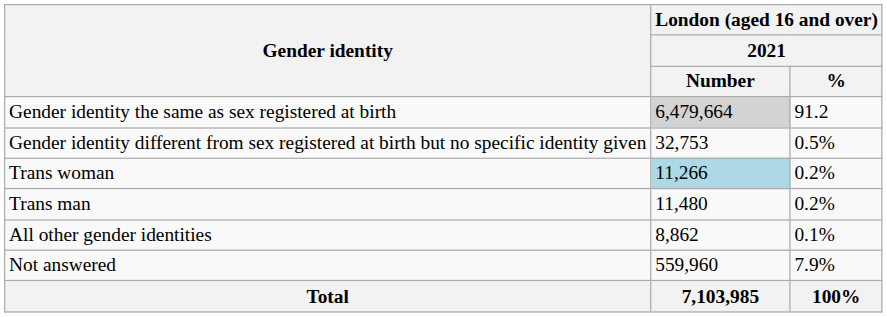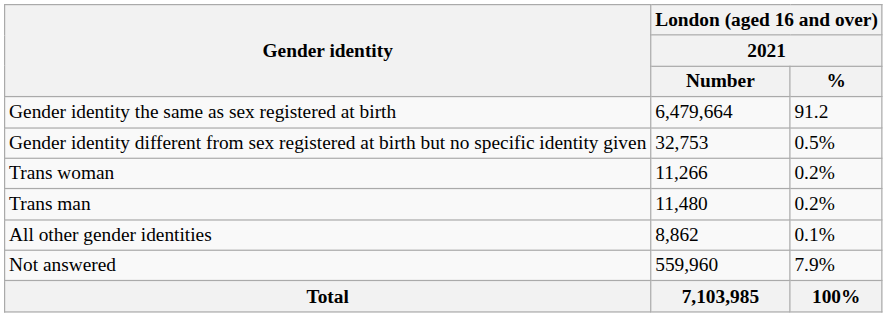(694, 111) lightgrey background -> (694, 111) no background
(682, 173) lightblue background -> (682, 173) no background
